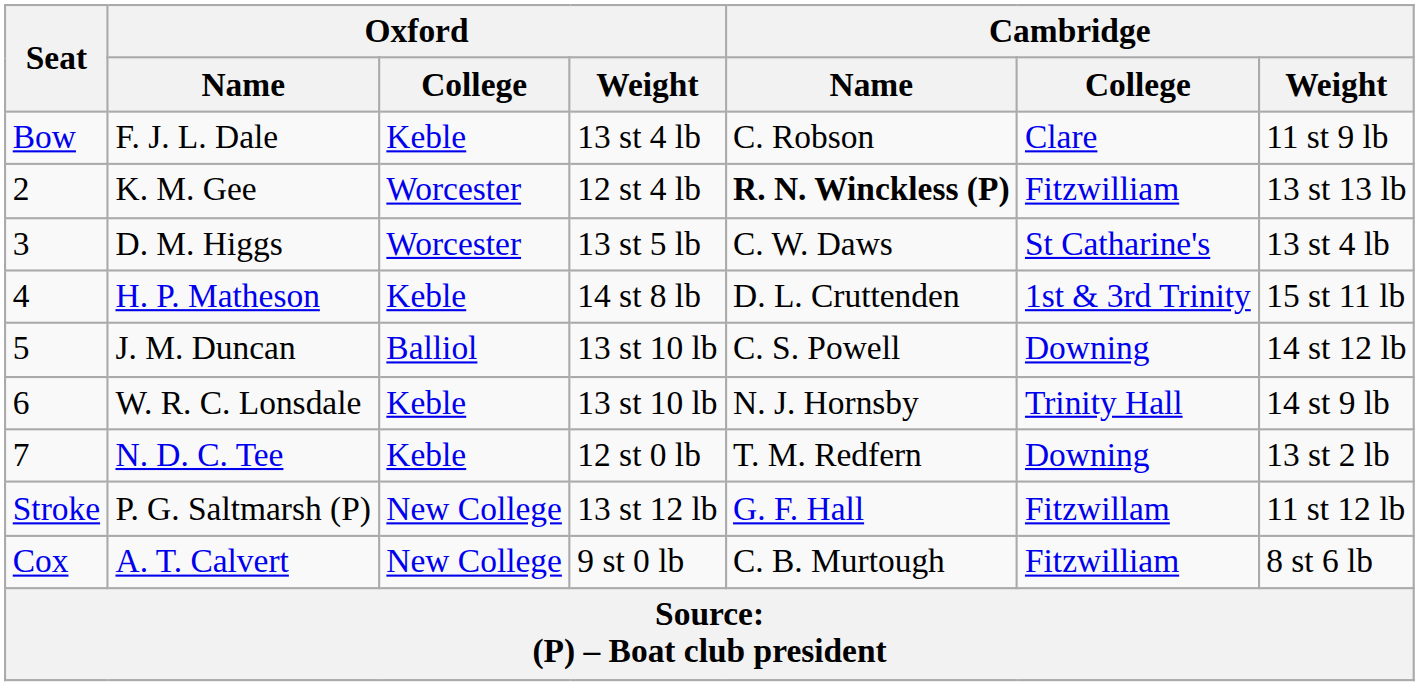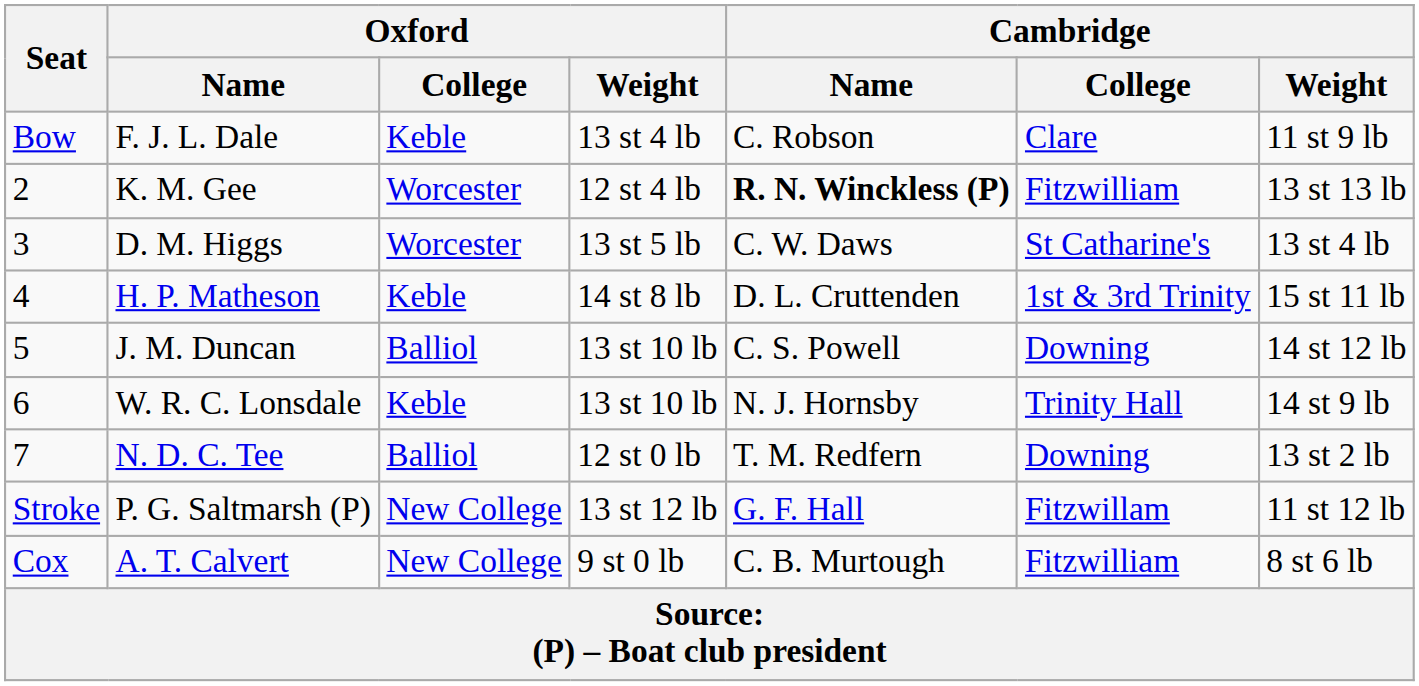(426, 455) Keble -> (432, 455) Balliol
